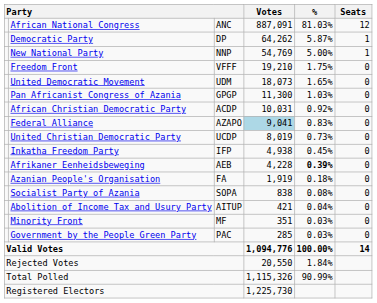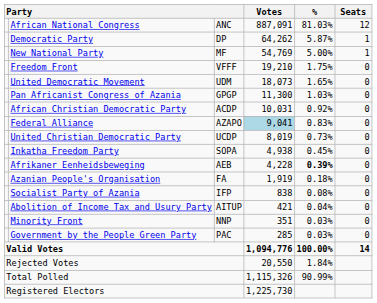(224, 53) NNP -> (221, 53) MF
(224, 151) IFP -> (226, 151) SOPA
(226, 193) SOPA -> (224, 193) IFP
(221, 221) MF -> (224, 221) NNP
